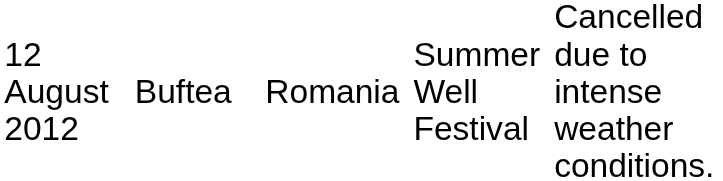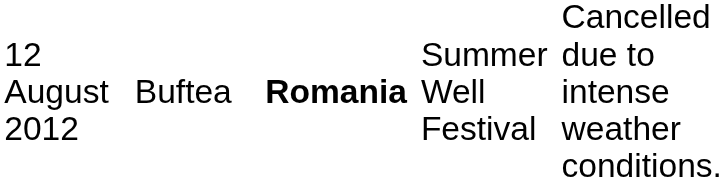(332, 91) normal -> (336, 91) bold
